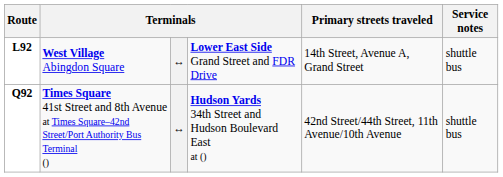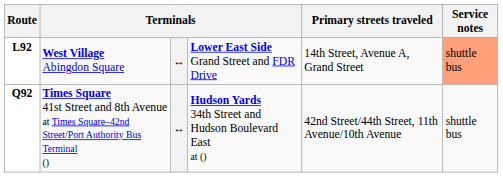(461, 61) no background -> (461, 61) lightsalmon background
